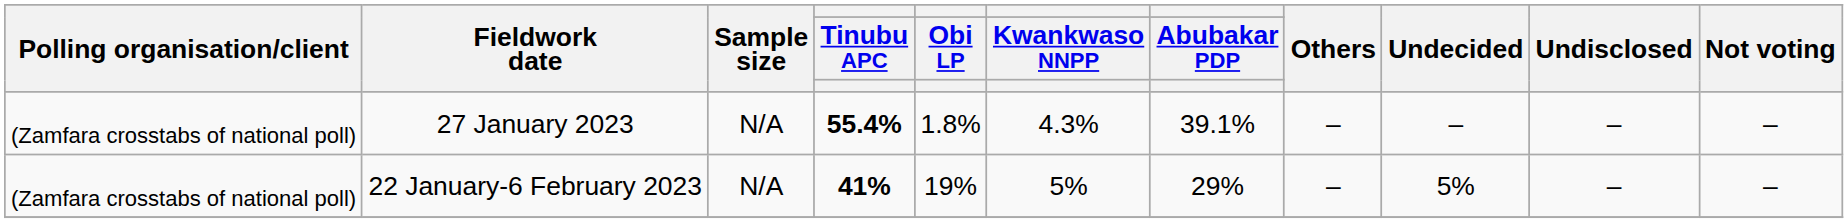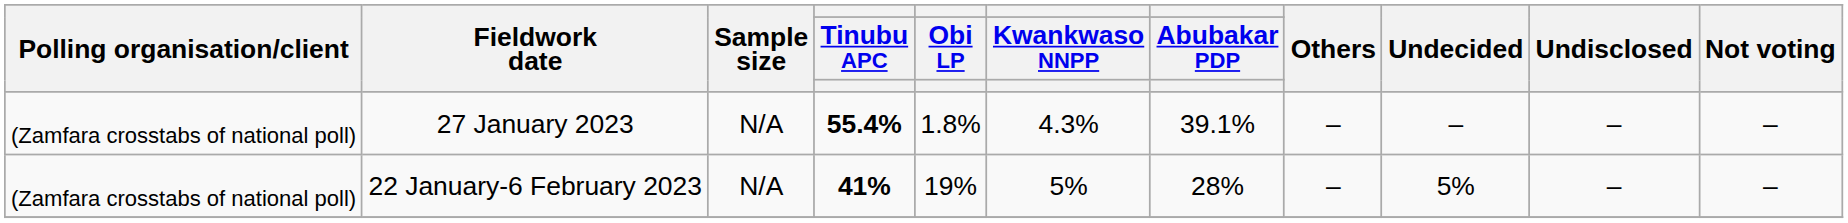(1217, 186) 29% -> (1217, 186) 28%
